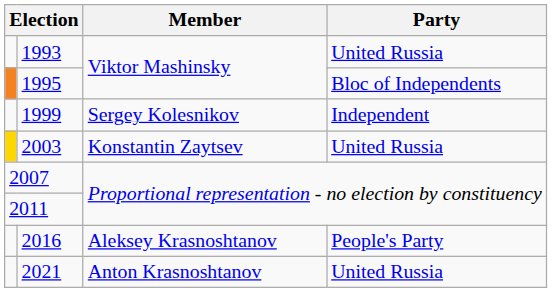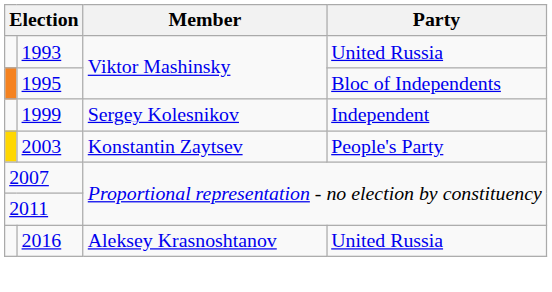(387, 146) United Russia -> (387, 146) People's Party
(387, 240) People's Party -> (387, 240) United Russia
- row: (41, 271)
